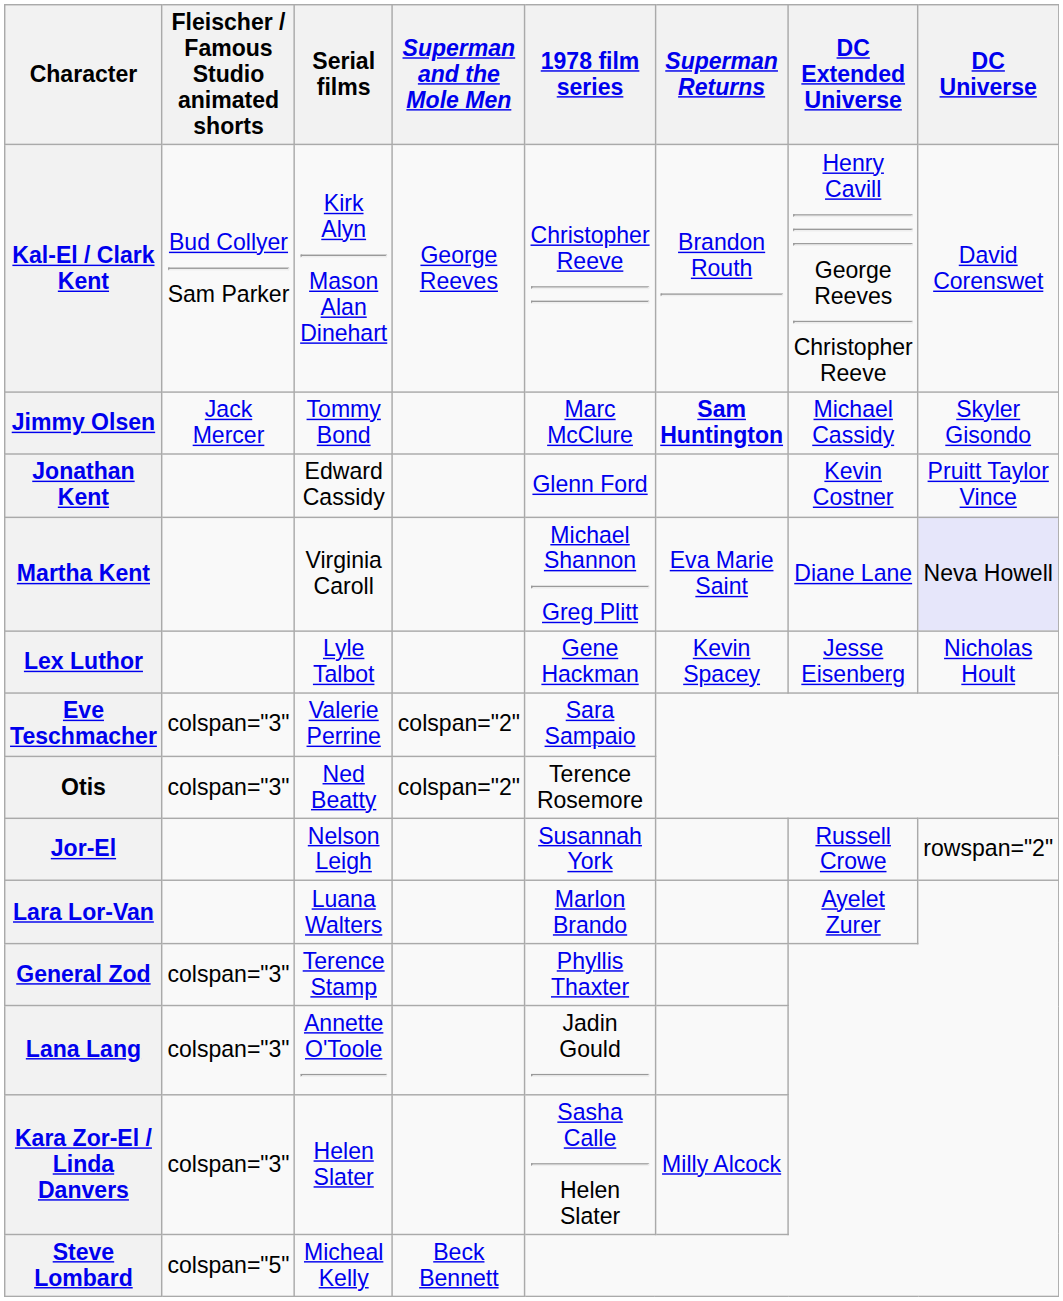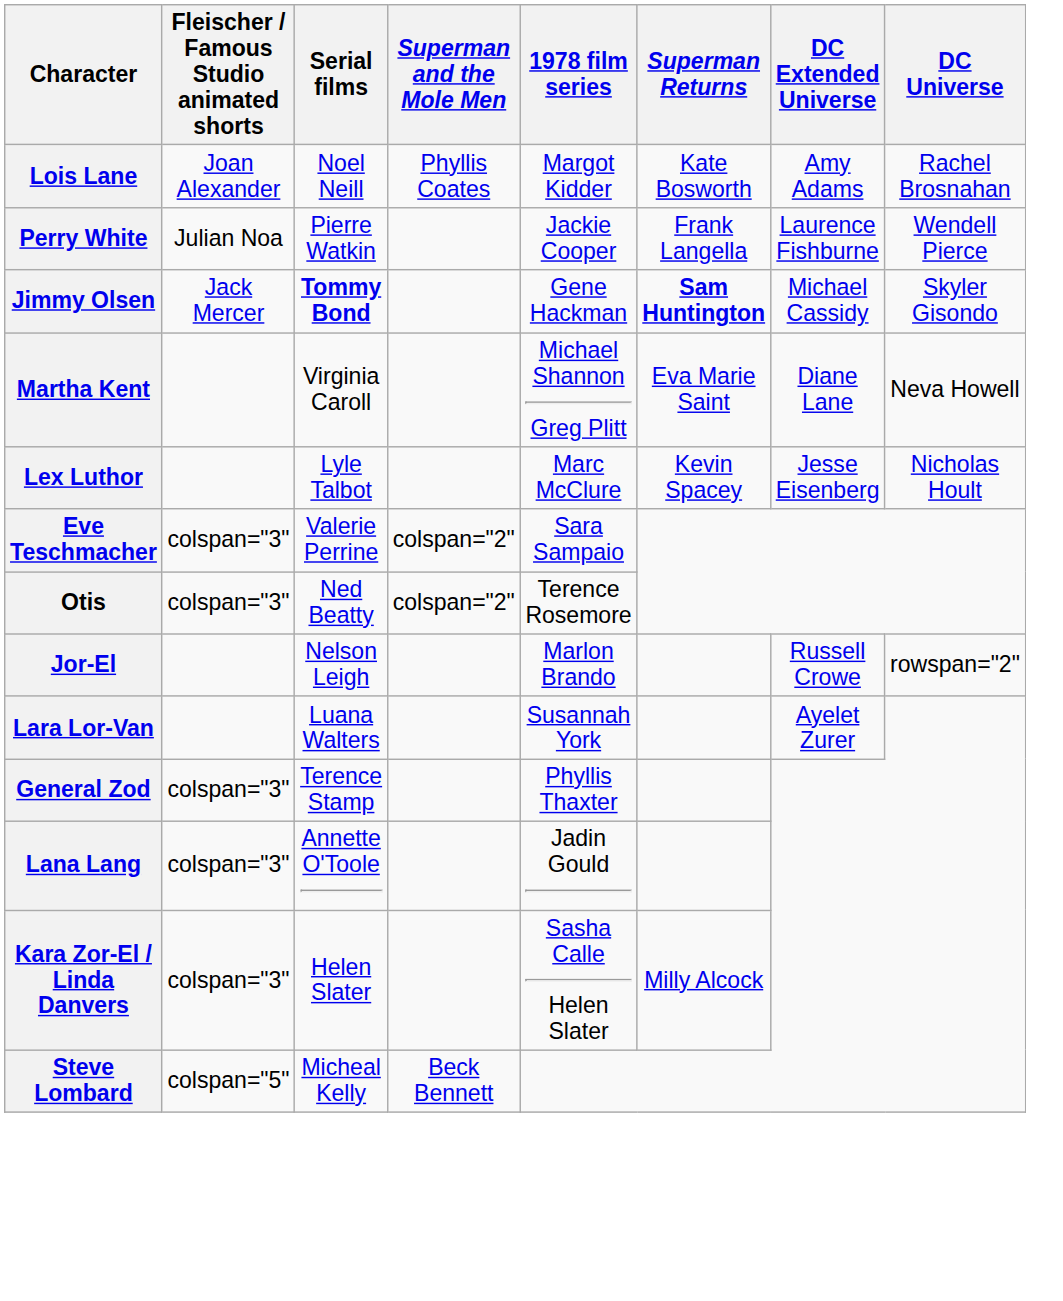- row: (83, 268)
+ row: (83, 175)
+ row: (83, 238)
(344, 422) normal -> (341, 300) bold
(590, 422) Marc McClure -> (579, 300) Gene Hackman
- row: (83, 485)
(988, 573) lavender background -> (955, 389) no background
(590, 661) Gene Hackman -> (579, 477) Marc McClure
(590, 849) Susannah York -> (579, 665) Marlon Brando
(590, 911) Marlon Brando -> (579, 727) Susannah York
